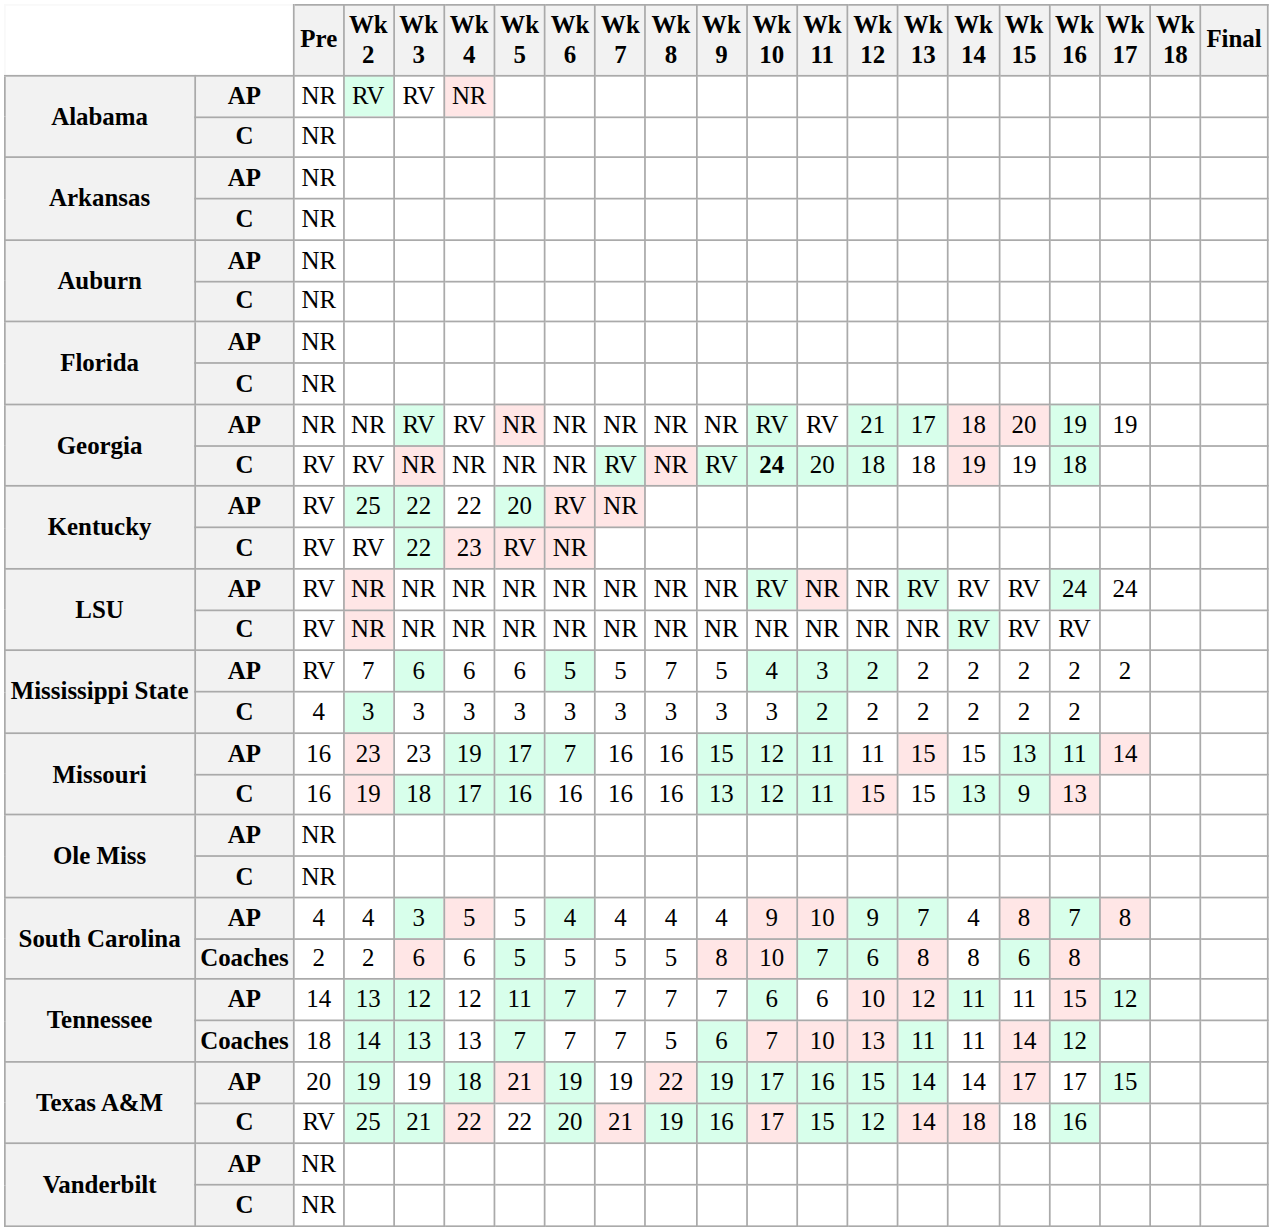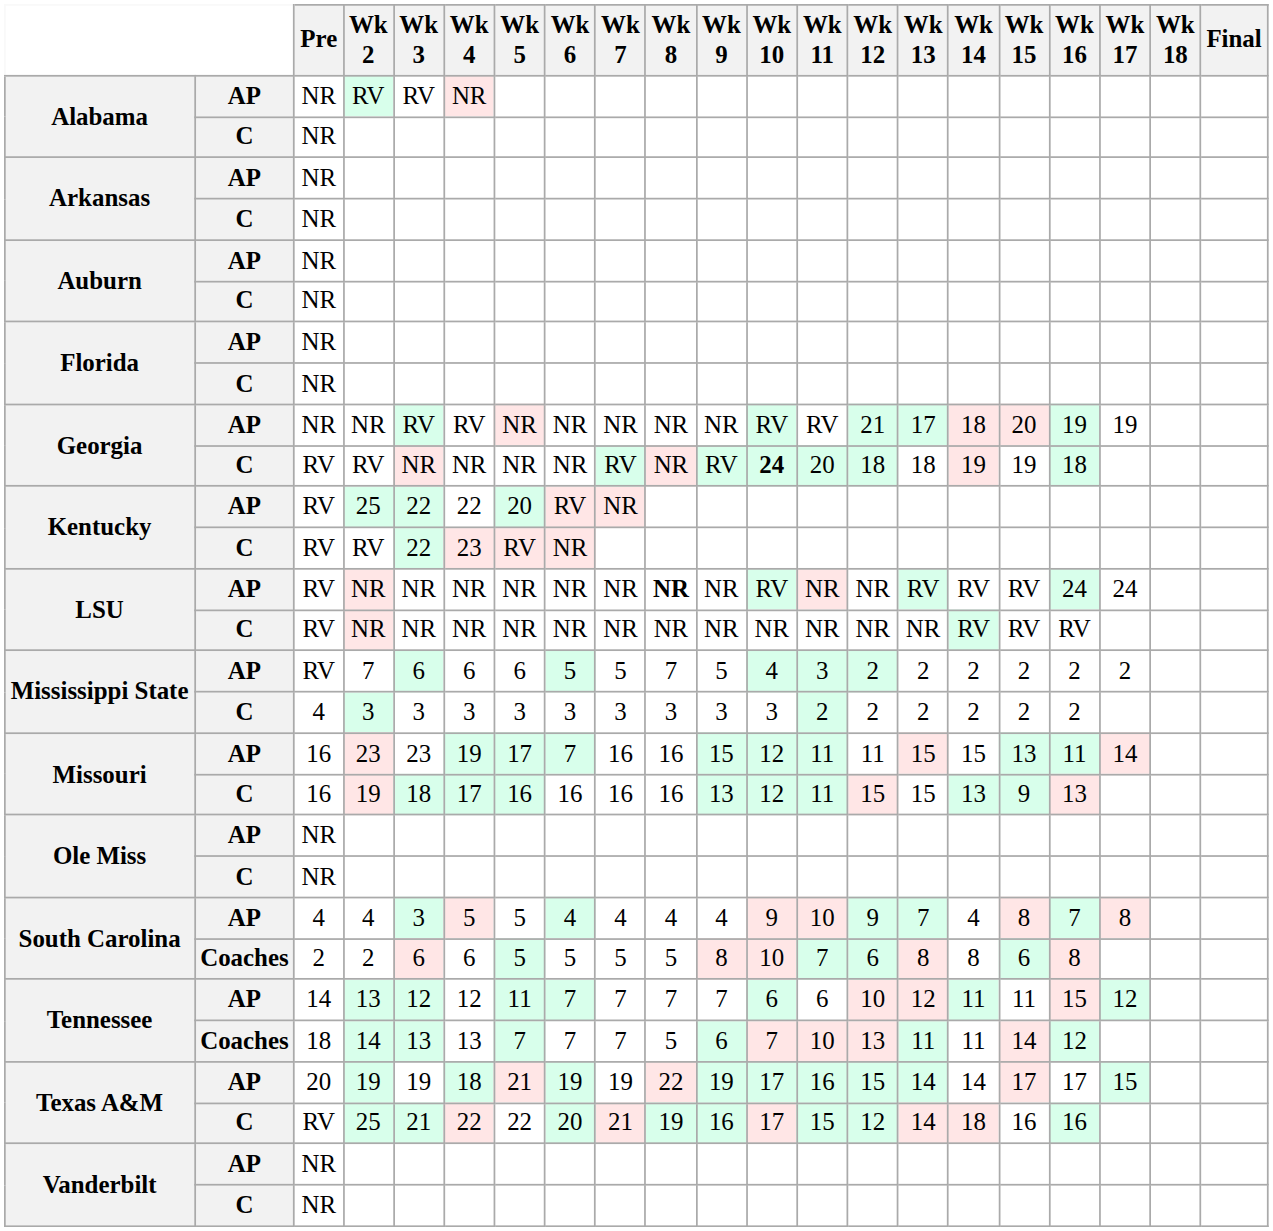(671, 588) normal -> (671, 588) bold
(1024, 1123) 18 -> (1024, 1123) 16
